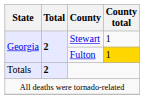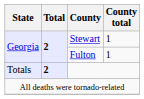(108, 54) gold background -> (108, 54) no background
